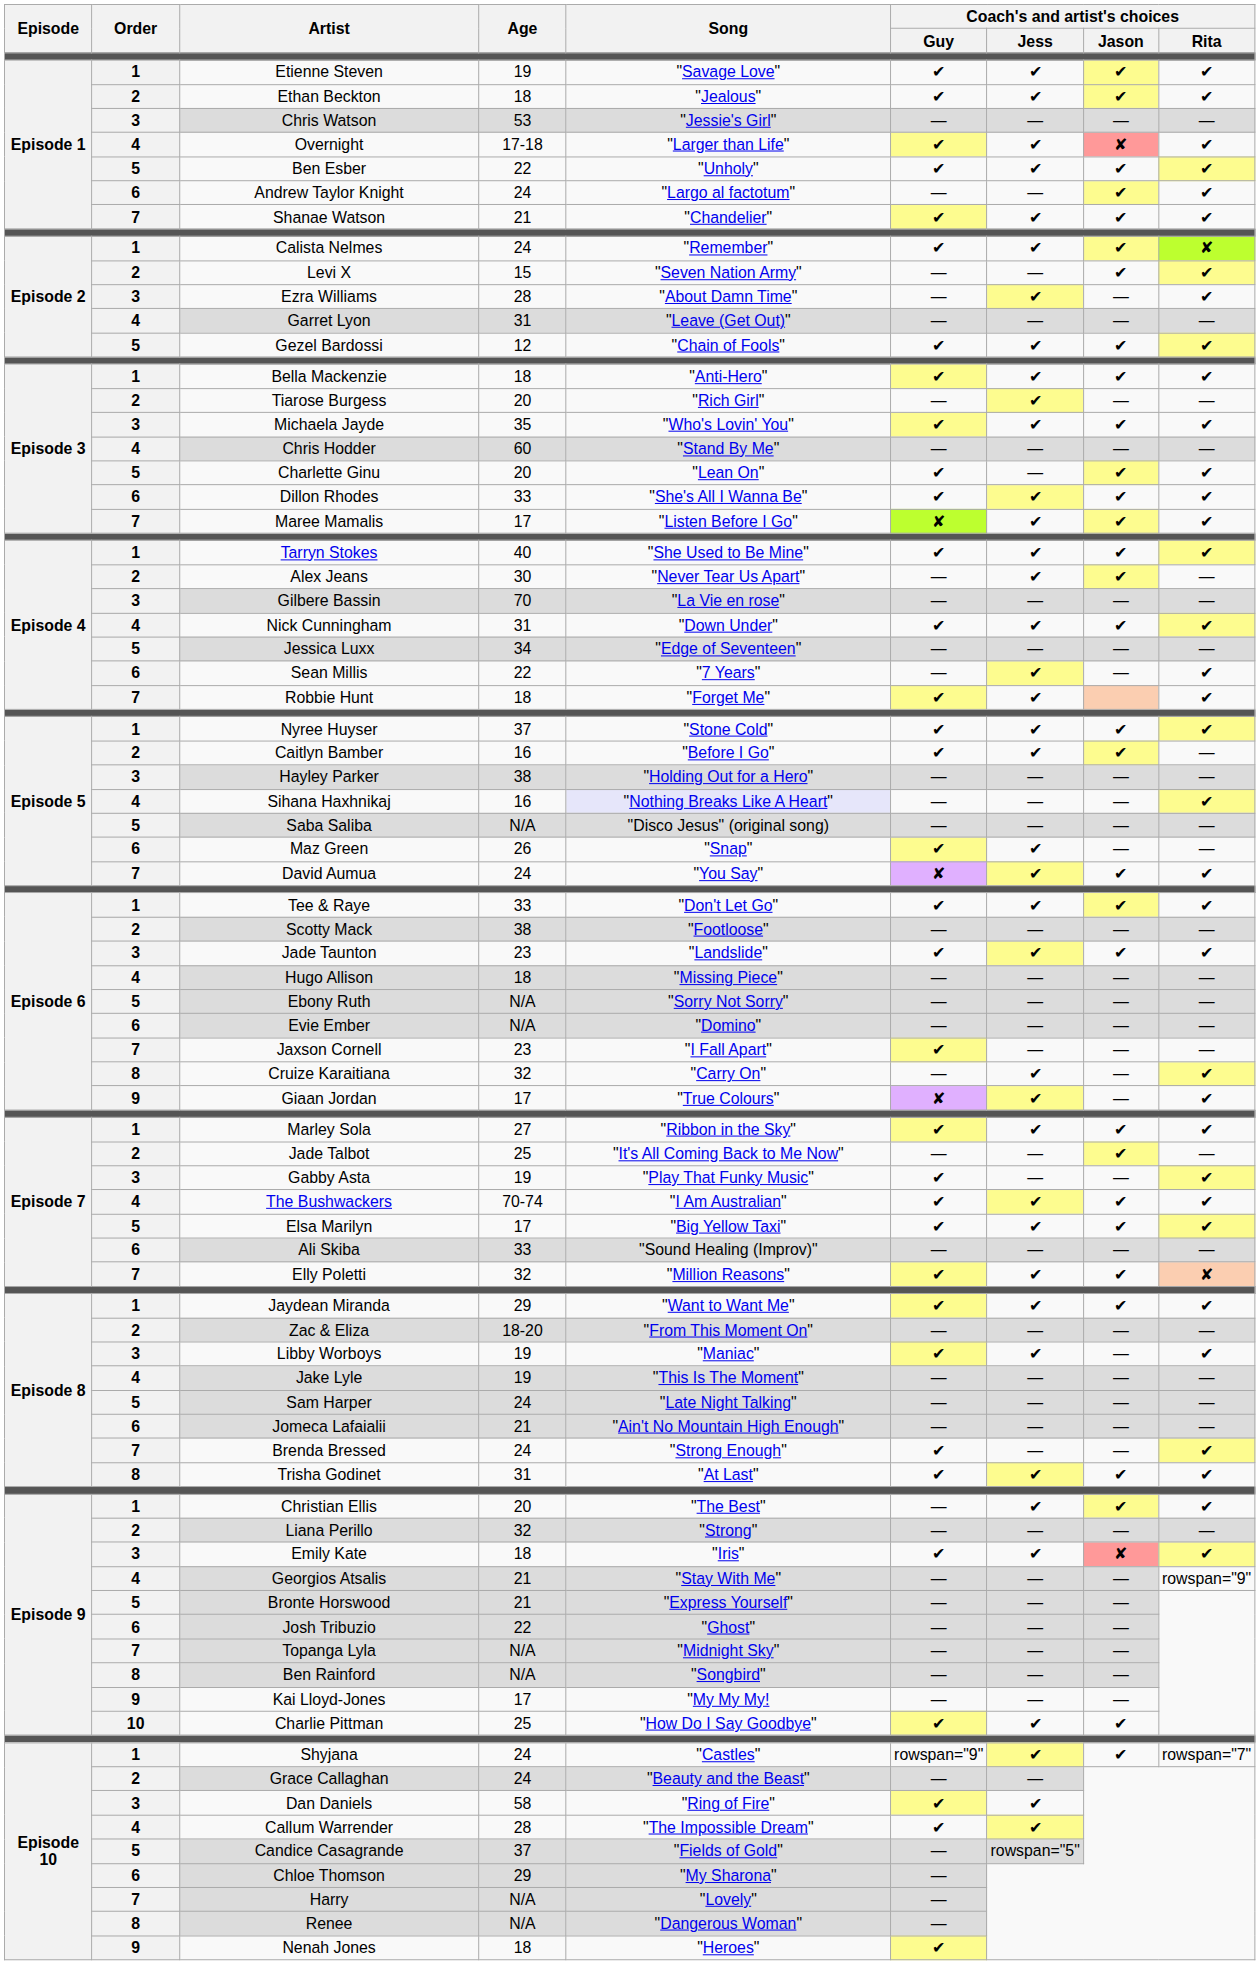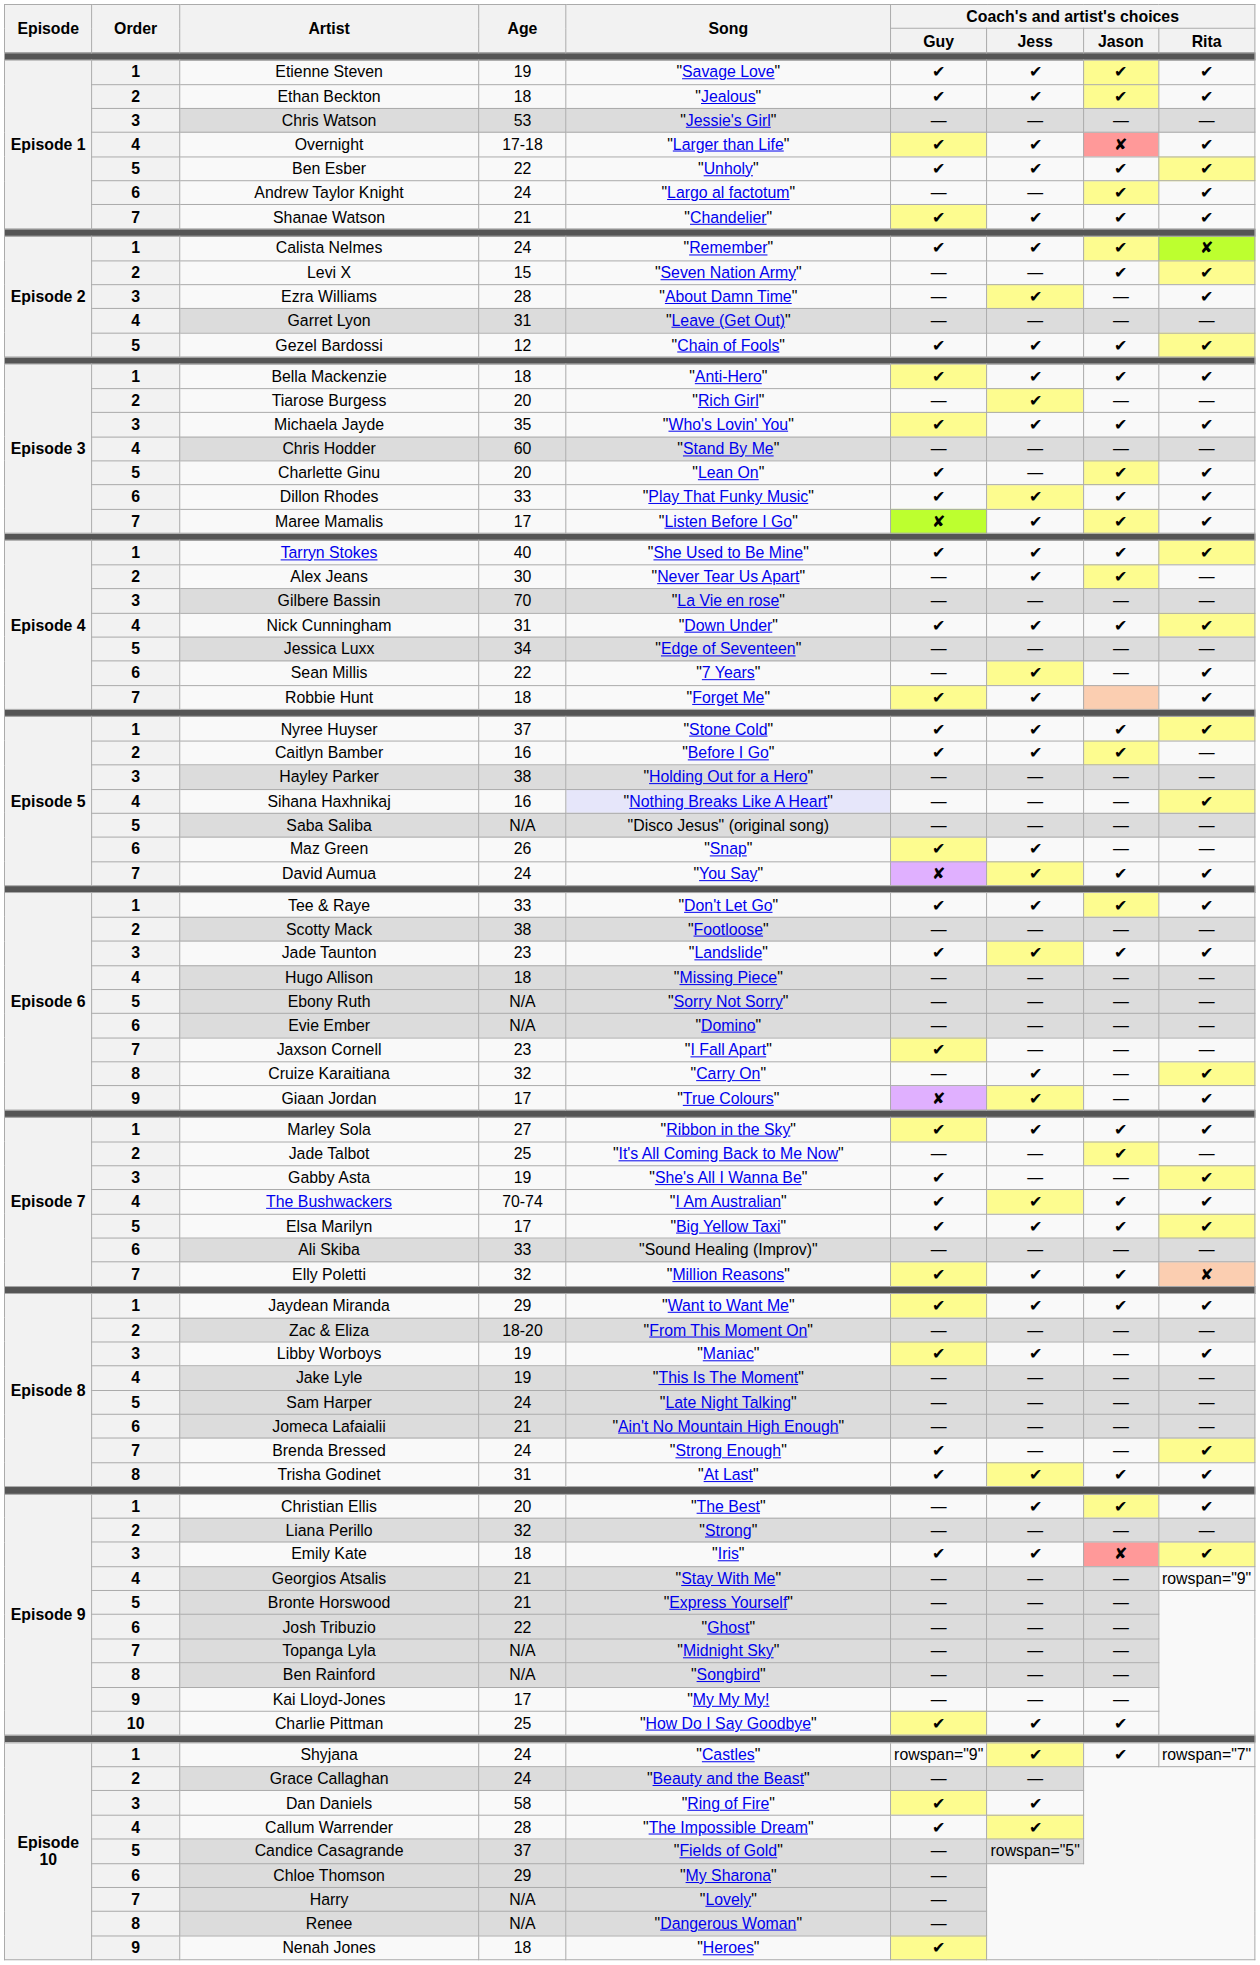(728, 497) "She's All I Wanna Be" -> (728, 497) "Play That Funky Music"
(728, 1178) "Play That Funky Music" -> (728, 1178) "She's All I Wanna Be"
